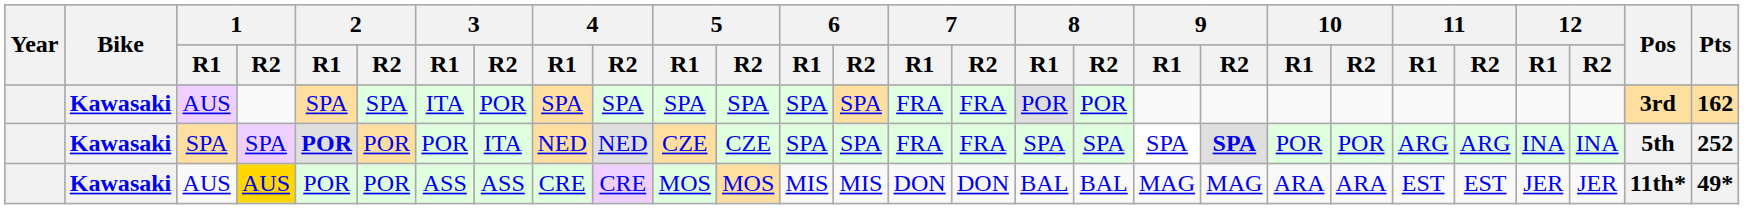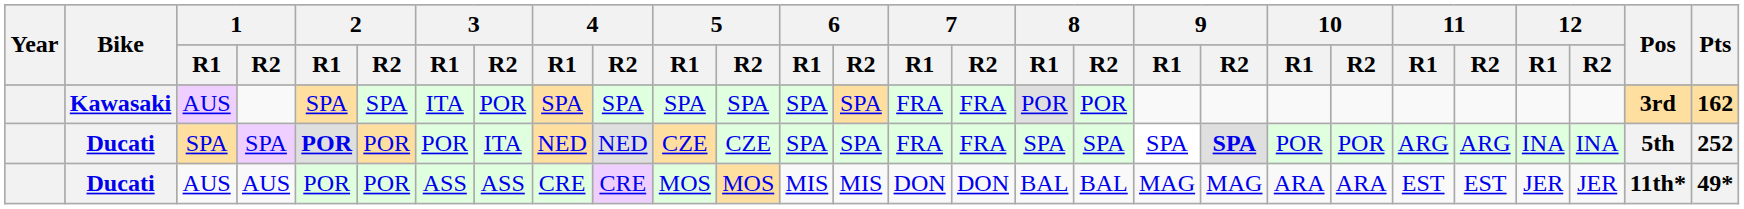(121, 143) Kawasaki -> (121, 143) Ducati
(121, 183) Kawasaki -> (121, 183) Ducati
(266, 183) gold background -> (266, 183) no background
